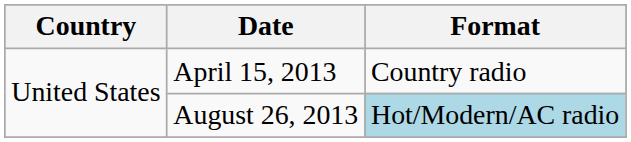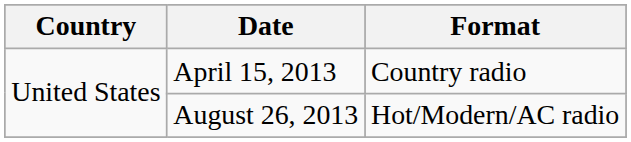(495, 114) lightblue background -> (495, 114) no background
